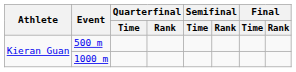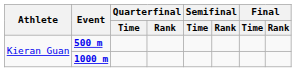(88, 43) normal -> (88, 43) bold
(91, 59) normal -> (91, 59) bold
